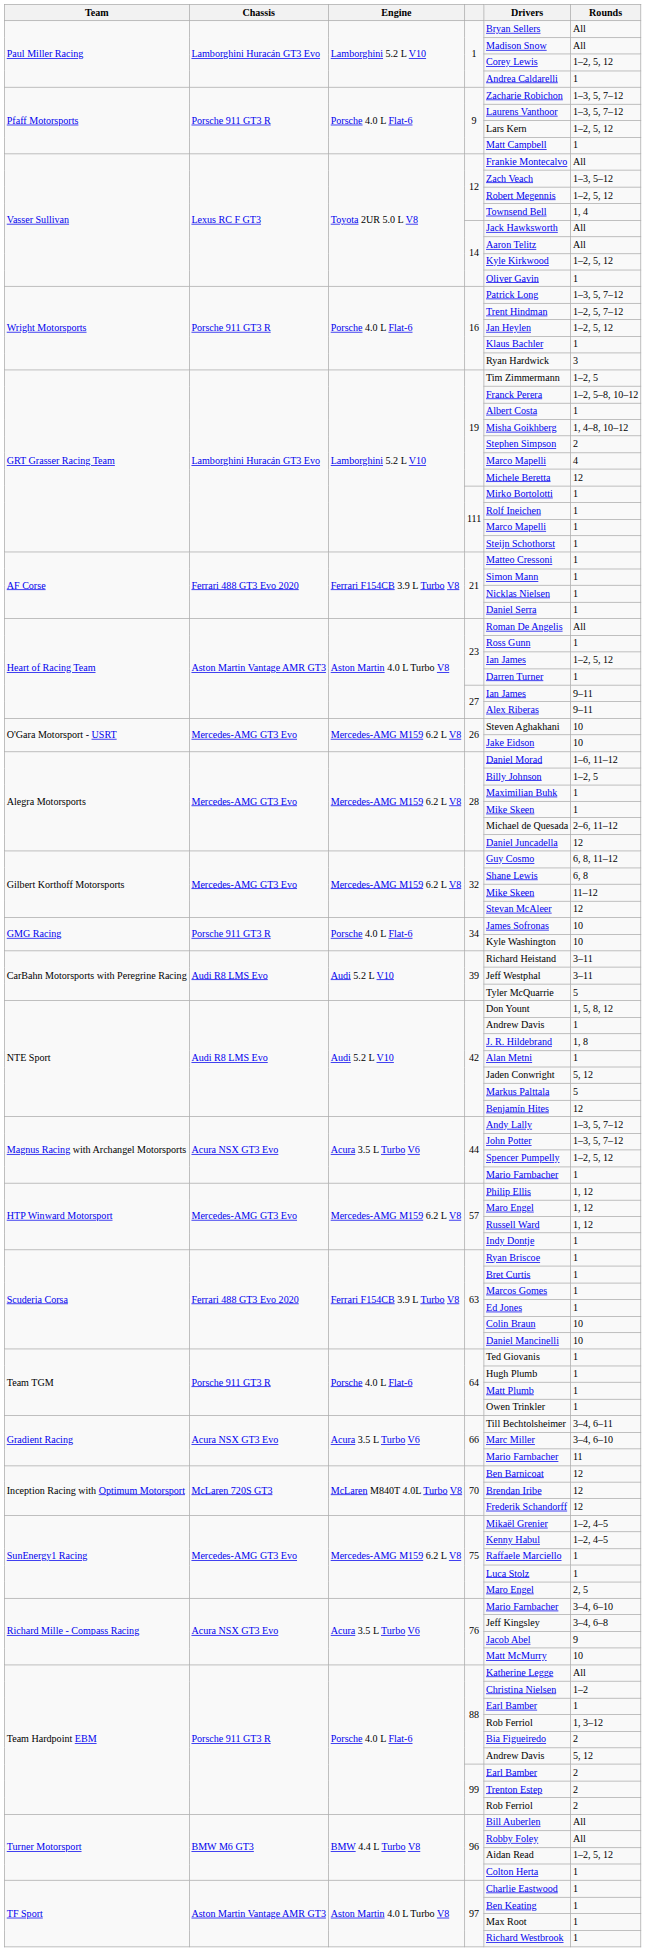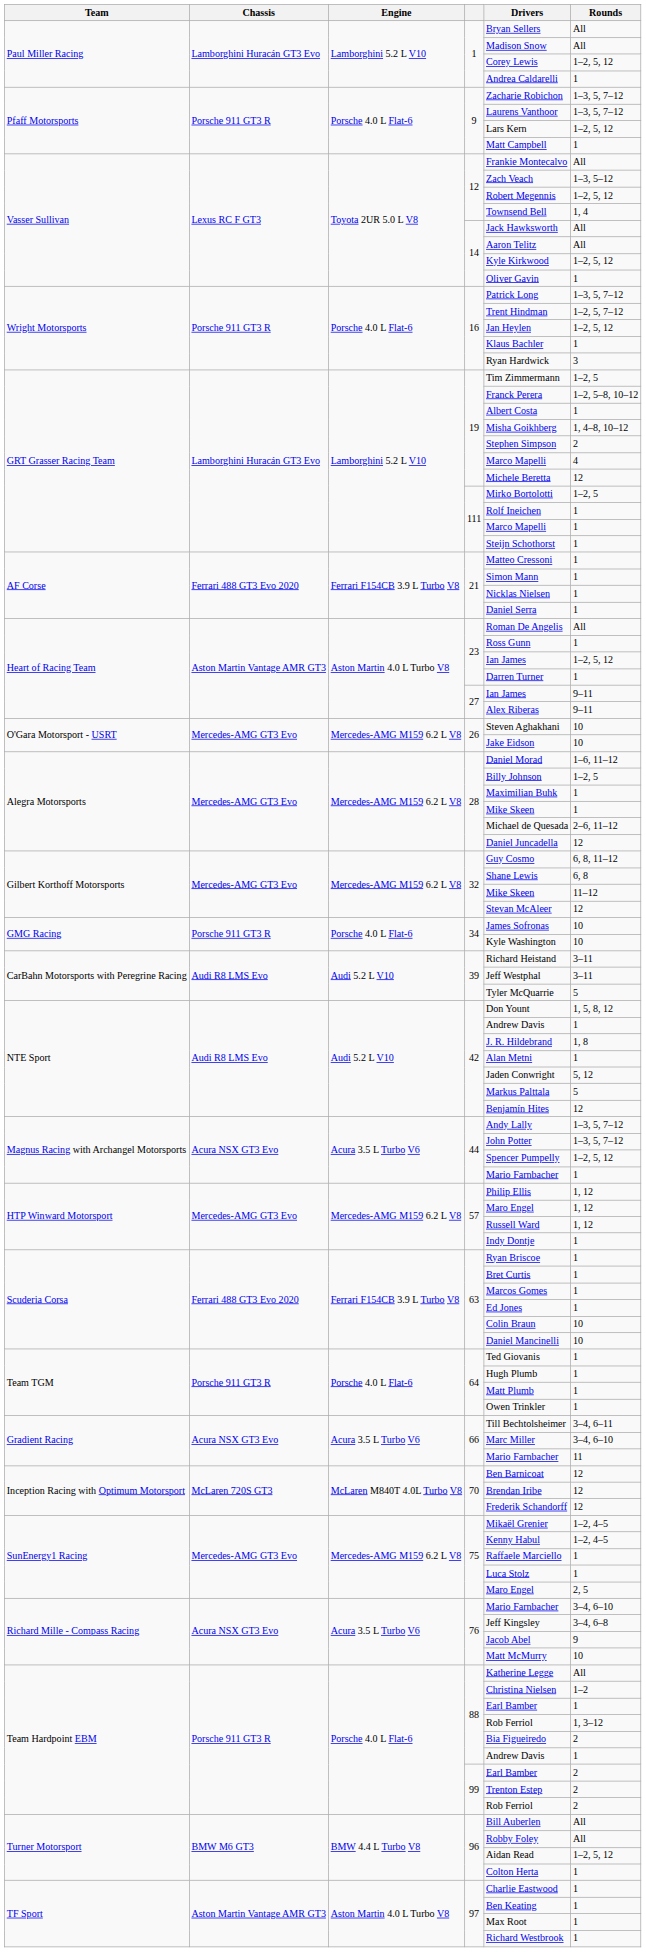(575, 493) 1 -> (585, 493) 1–2, 5
(583, 1755) 5, 12 -> (575, 1755) 1
